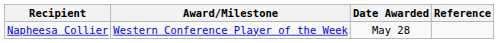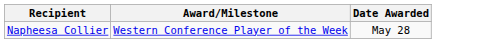- column: (463, 13)
